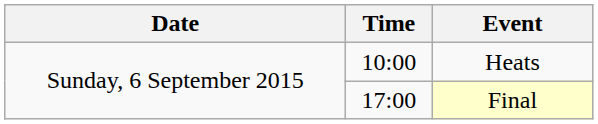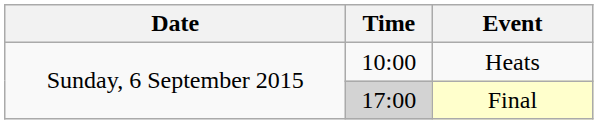(389, 99) no background -> (389, 99) lightgrey background
